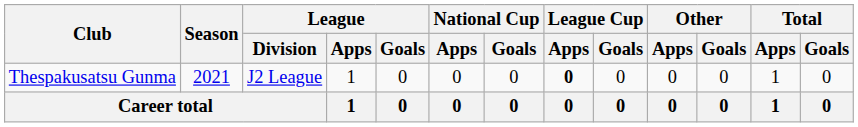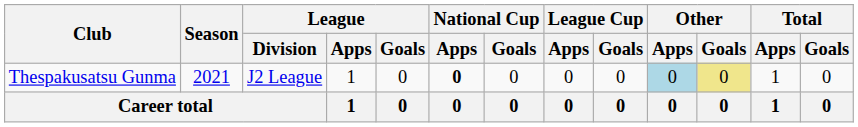(457, 77) normal -> (457, 77) bold
(569, 77) bold -> (569, 77) normal
(672, 77) no background -> (672, 77) lightblue background
(724, 77) no background -> (724, 77) khaki background
